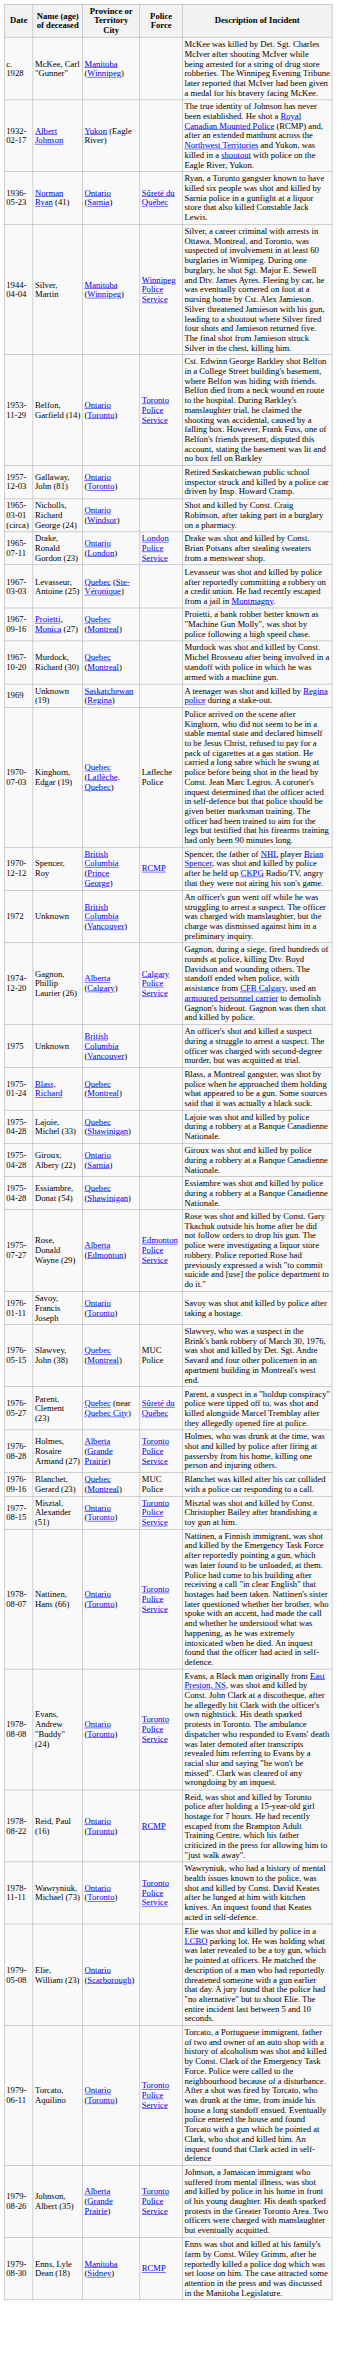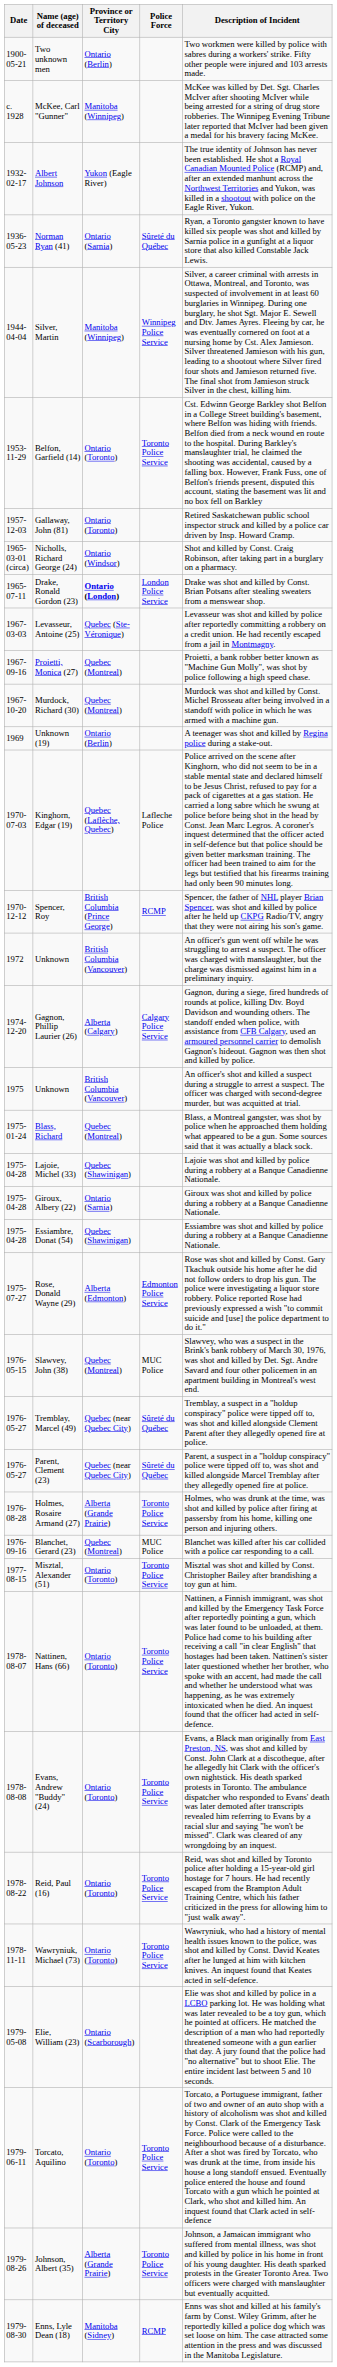+ row: (16, 59)
(101, 548) normal -> (102, 591) bold
(109, 695) Saskatchewan (Regina) -> (98, 738) Ontario (Berlin)
- row: (16, 1308)
+ row: (16, 1423)
(154, 1826) RCMP -> (155, 1888) Toronto Police Service
